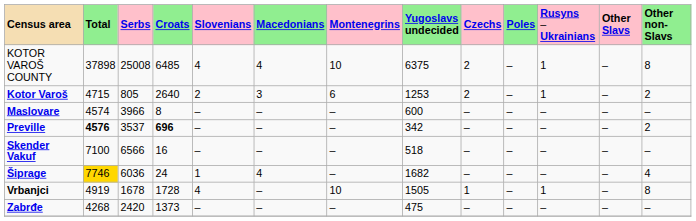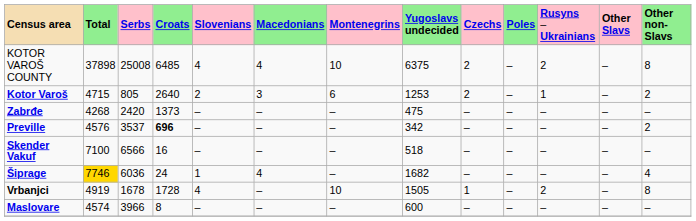(543, 65) 1 -> (543, 65) 2
rows swapped: (33, 111) <-> (25, 207)
(98, 128) bold -> (98, 128) normal
(543, 190) 1 -> (543, 190) 2
